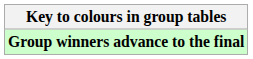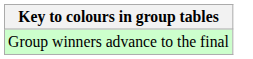(126, 41) bold -> (118, 41) normal
